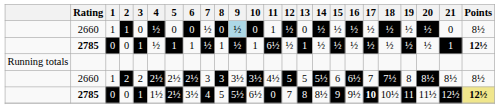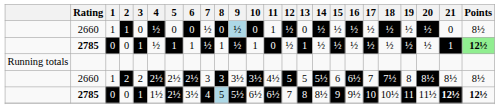(273, 45) 6½ -> (273, 45) 0
(478, 45) no background -> (478, 45) lightgreen background
(222, 95) no background -> (222, 95) lightblue background
(273, 95) 0 -> (273, 95) 6½
(371, 95) bold -> (371, 95) normal
(451, 95) normal -> (451, 95) bold
(478, 95) khaki background -> (478, 95) no background
